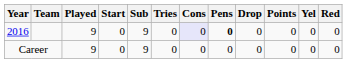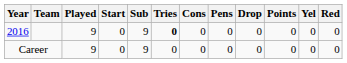(174, 31) normal -> (174, 31) bold
(203, 31) lavender background -> (203, 31) no background
(230, 31) bold -> (230, 31) normal
